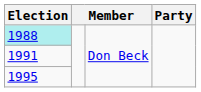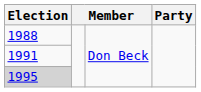(23, 35) paleturquoise background -> (23, 35) no background
(23, 76) no background -> (23, 76) lightgrey background
